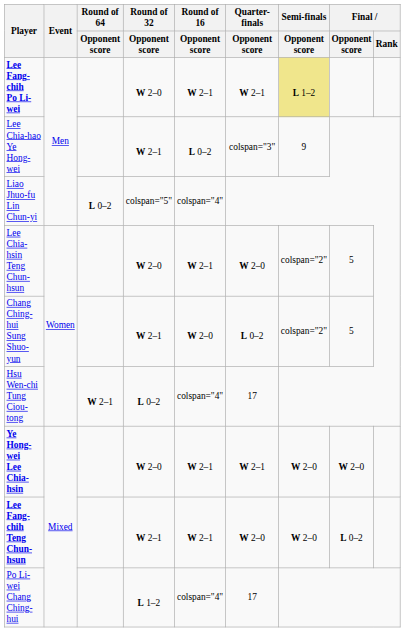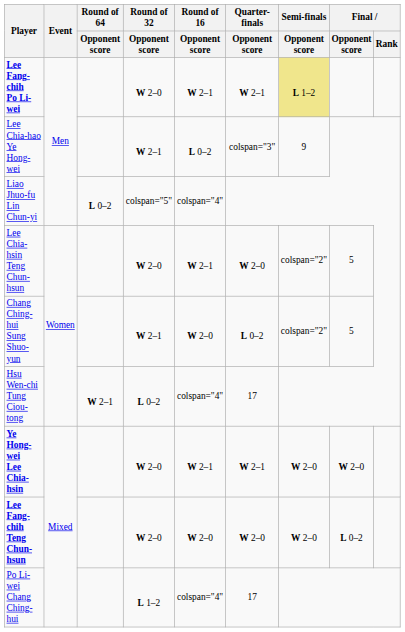(149, 538) W 2–1 -> (149, 538) W 2–0
(200, 538) W 2–1 -> (200, 538) W 2–0
